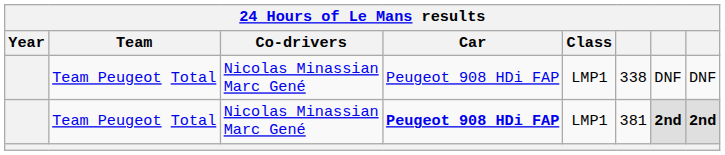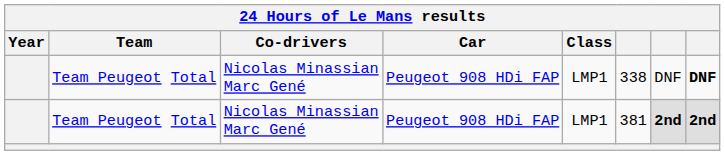(703, 77) normal -> (703, 77) bold
(473, 121) bold -> (473, 121) normal
